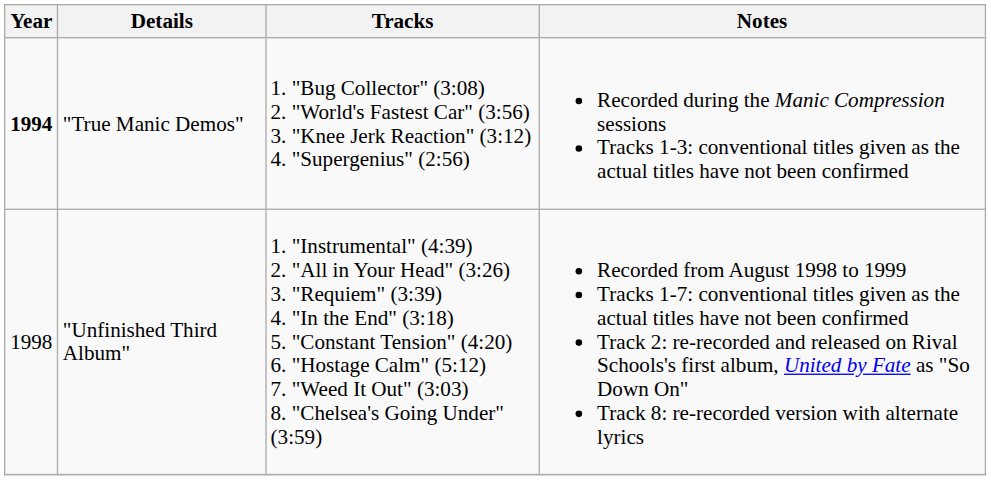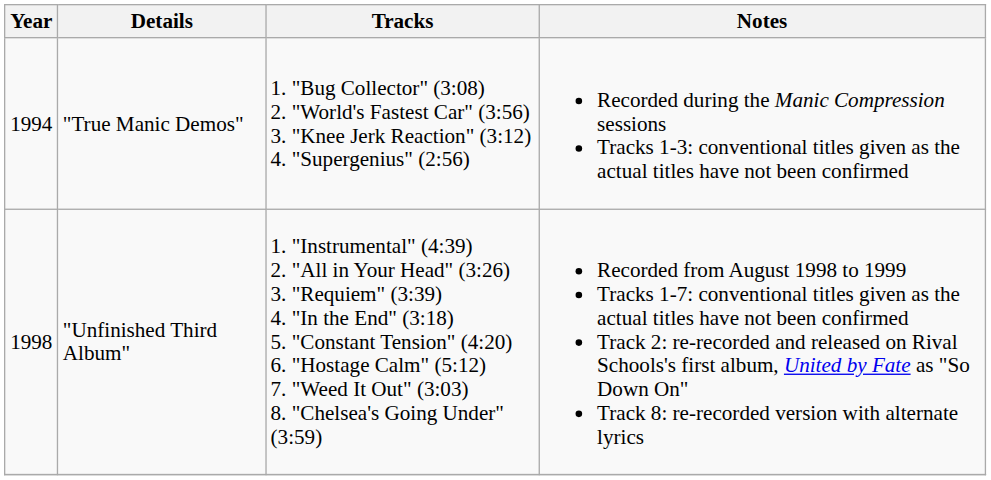(31, 123) bold -> (31, 123) normal
